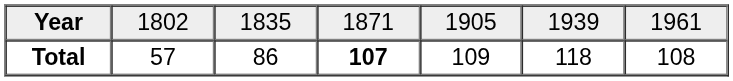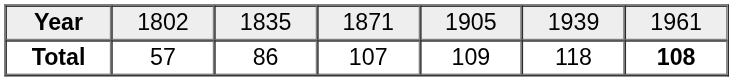(368, 57) bold -> (368, 57) normal
(676, 57) normal -> (676, 57) bold
